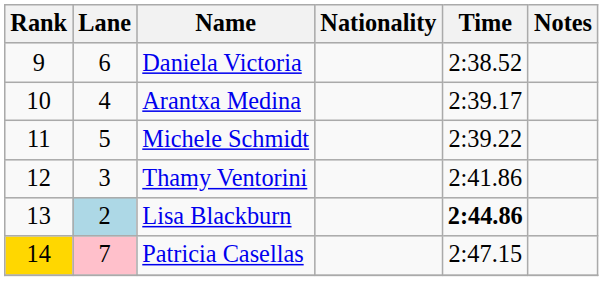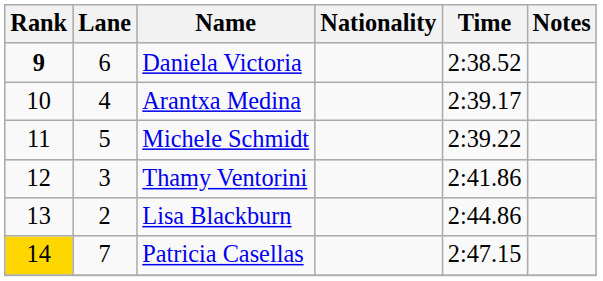(39, 62) normal -> (39, 62) bold
(105, 216) lightblue background -> (105, 216) no background
(485, 216) bold -> (485, 216) normal
(105, 255) pink background -> (105, 255) no background
